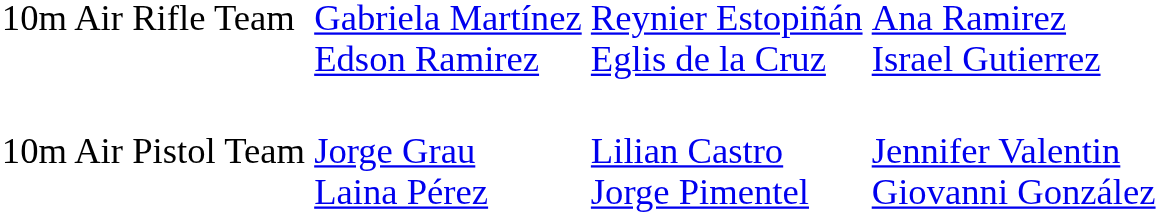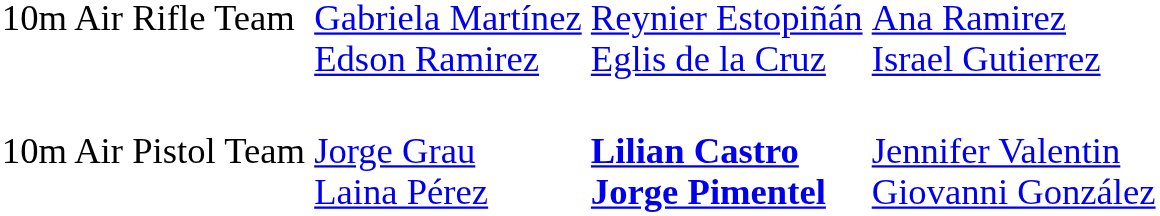(700, 171) normal -> (708, 171) bold
